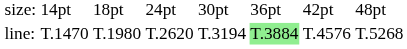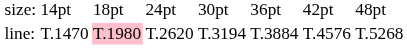(117, 33) no background -> (117, 33) pink background
(274, 33) lightgreen background -> (274, 33) no background
